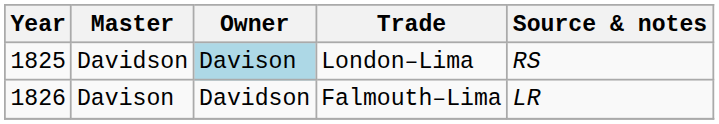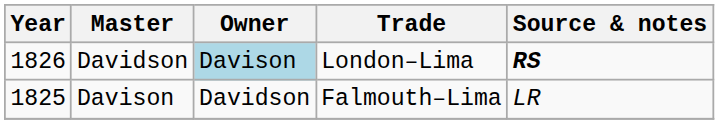(38, 61) 1825 -> (38, 61) 1826
(527, 61) normal -> (527, 61) bold
(38, 99) 1826 -> (38, 99) 1825
